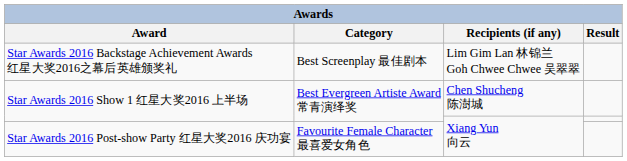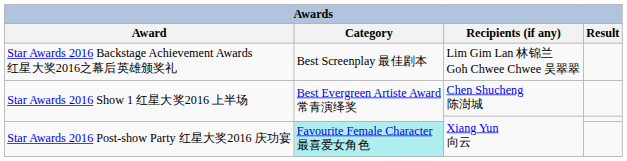(365, 138) no background -> (365, 138) paleturquoise background
